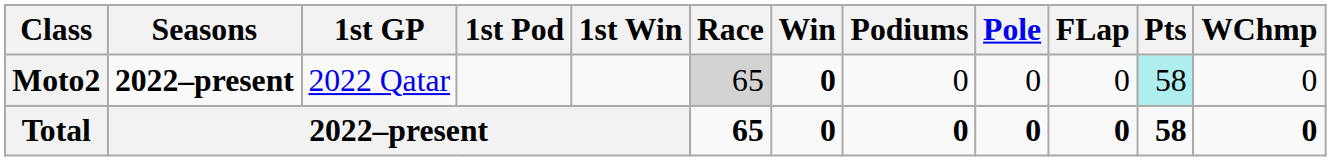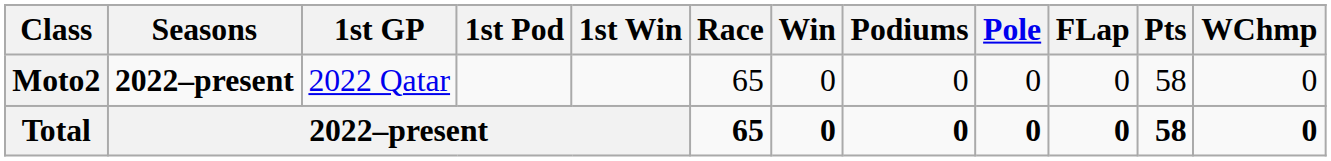(748, 79) lightgrey background -> (748, 79) no background
(828, 79) bold -> (828, 79) normal
(1171, 79) paleturquoise background -> (1171, 79) no background
